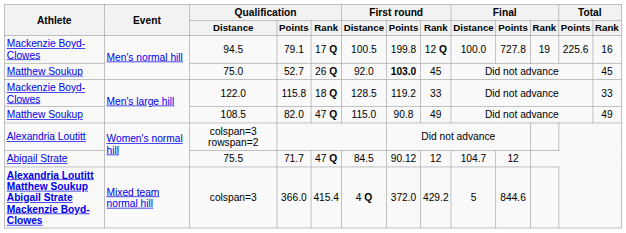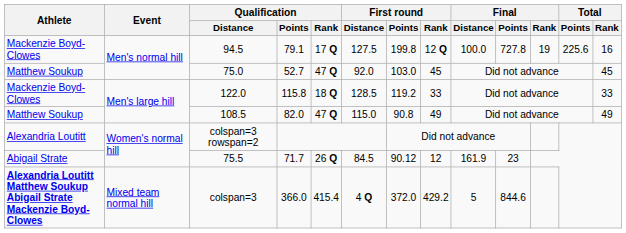(364, 50) 100.5 -> (364, 50) 127.5
(326, 72) 26 Q -> (326, 72) 47 Q
(403, 72) bold -> (403, 72) normal
(326, 159) 47 Q -> (326, 159) 26 Q
(473, 159) 104.7 -> (473, 159) 161.9
(513, 159) 12 -> (513, 159) 23
